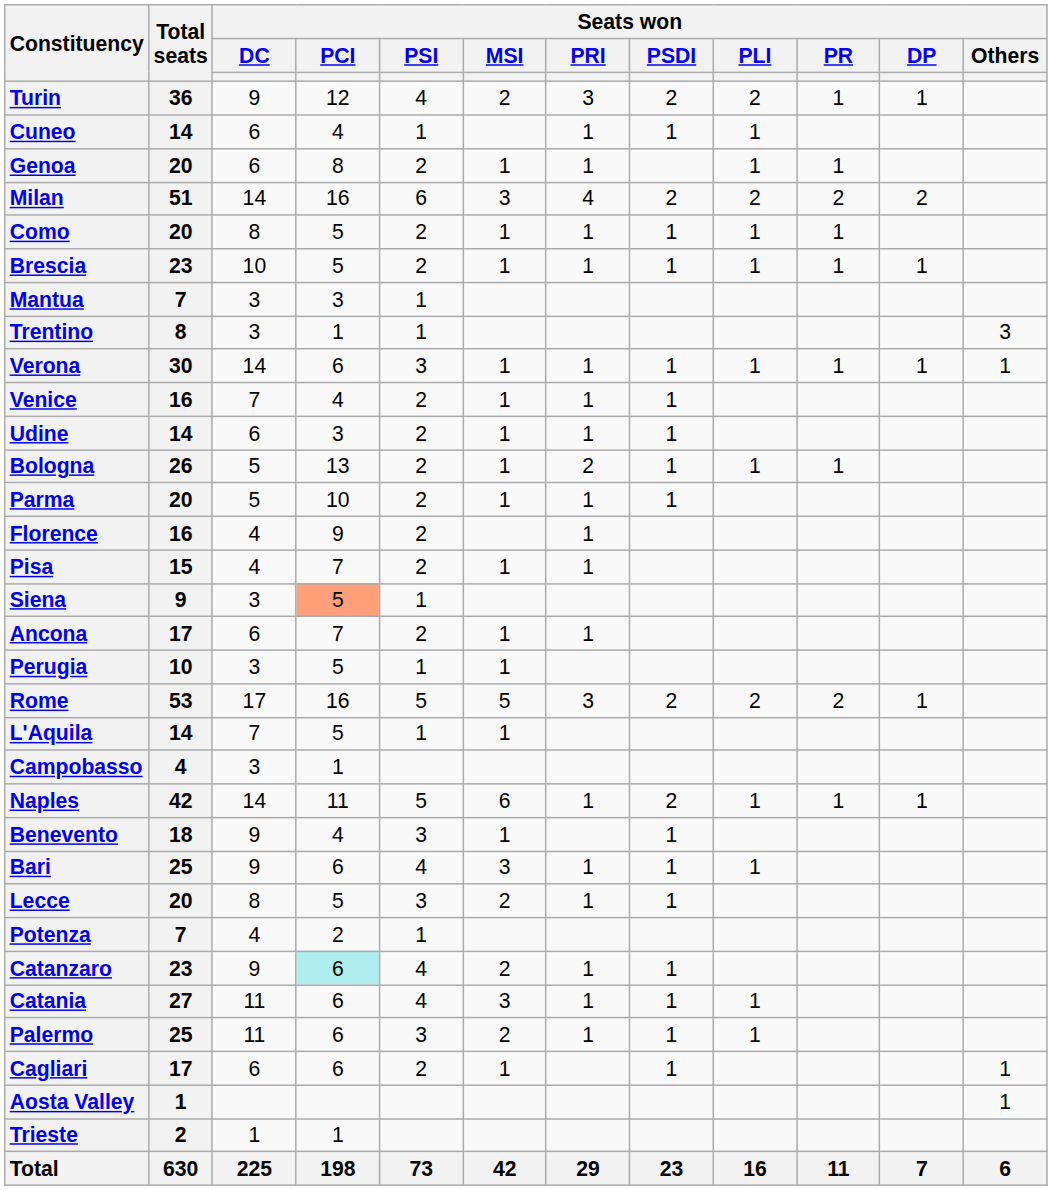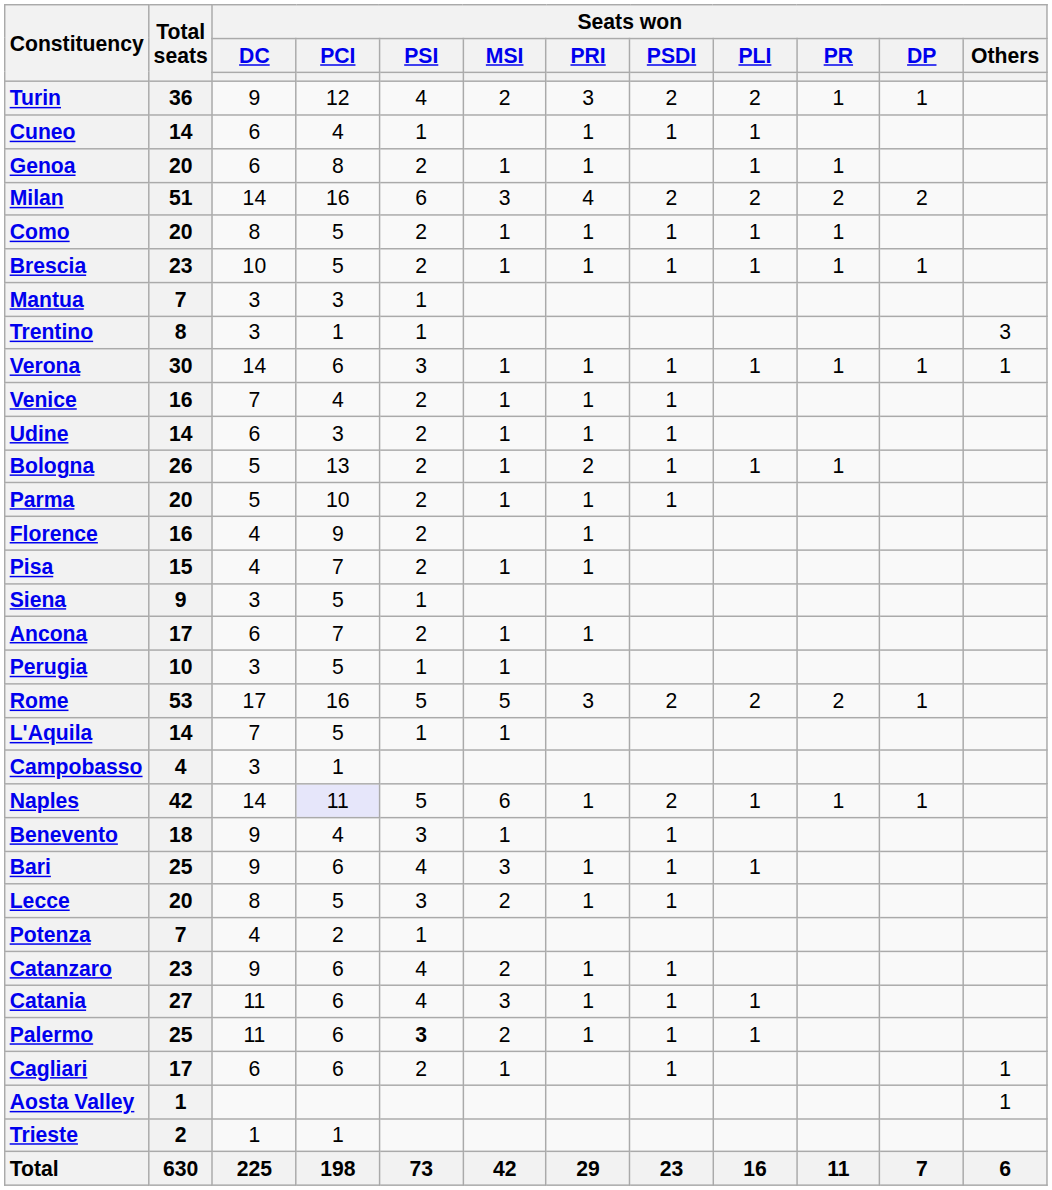(338, 600) lightsalmon background -> (338, 600) no background
(338, 801) no background -> (338, 801) lavender background
(338, 968) paleturquoise background -> (338, 968) no background
(421, 1035) normal -> (421, 1035) bold
